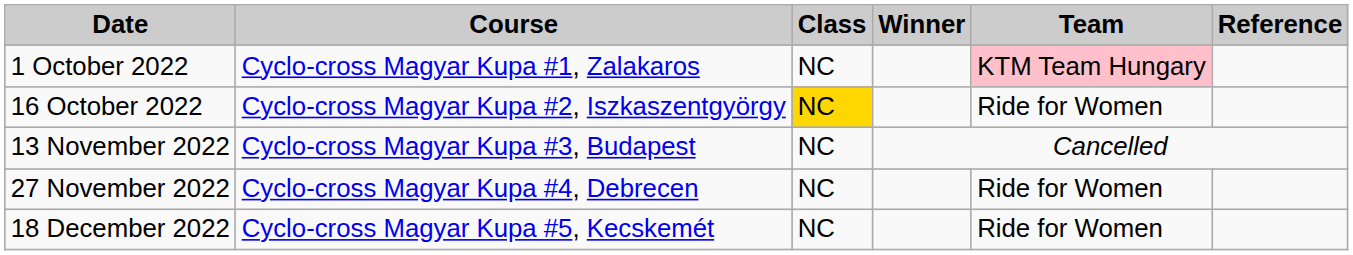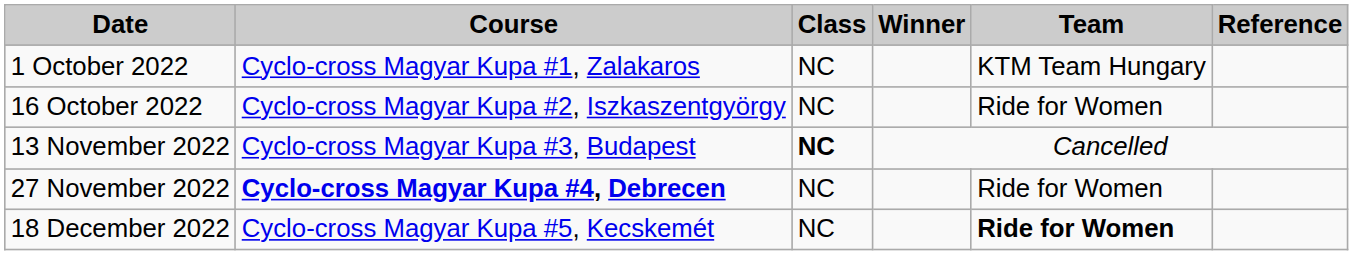(1092, 65) pink background -> (1092, 65) no background
(816, 106) gold background -> (816, 106) no background
(816, 147) normal -> (816, 147) bold
(470, 188) normal -> (484, 188) bold
(1070, 229) normal -> (1076, 229) bold
